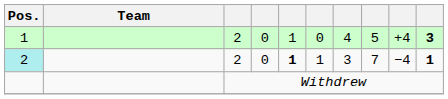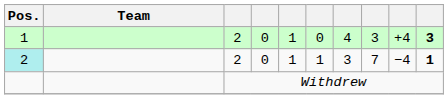(375, 38) 5 -> (375, 38) 3
(292, 60) bold -> (292, 60) normal
